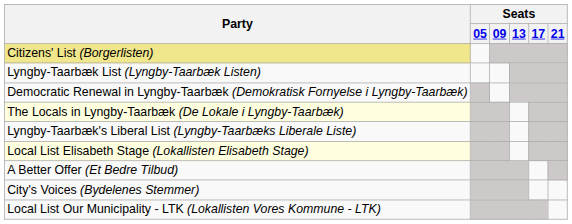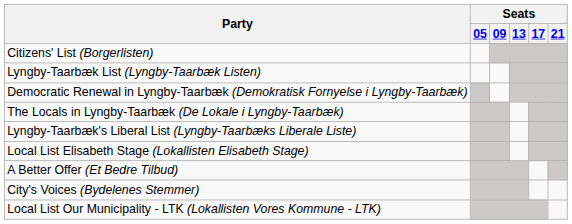(80, 53) khaki background -> (80, 53) no background
(175, 111) lightyellow background -> (175, 111) no background
(158, 151) lightyellow background -> (158, 151) no background
